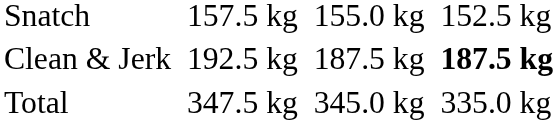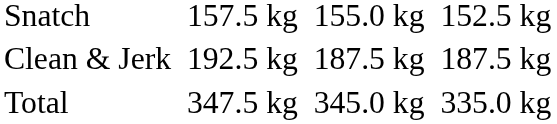(497, 58) bold -> (496, 58) normal
